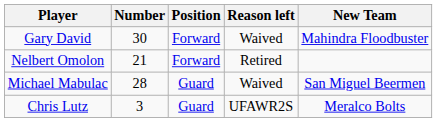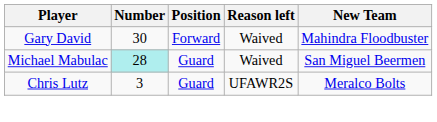- row: (58, 60)
(140, 83) no background -> (140, 60) paleturquoise background
